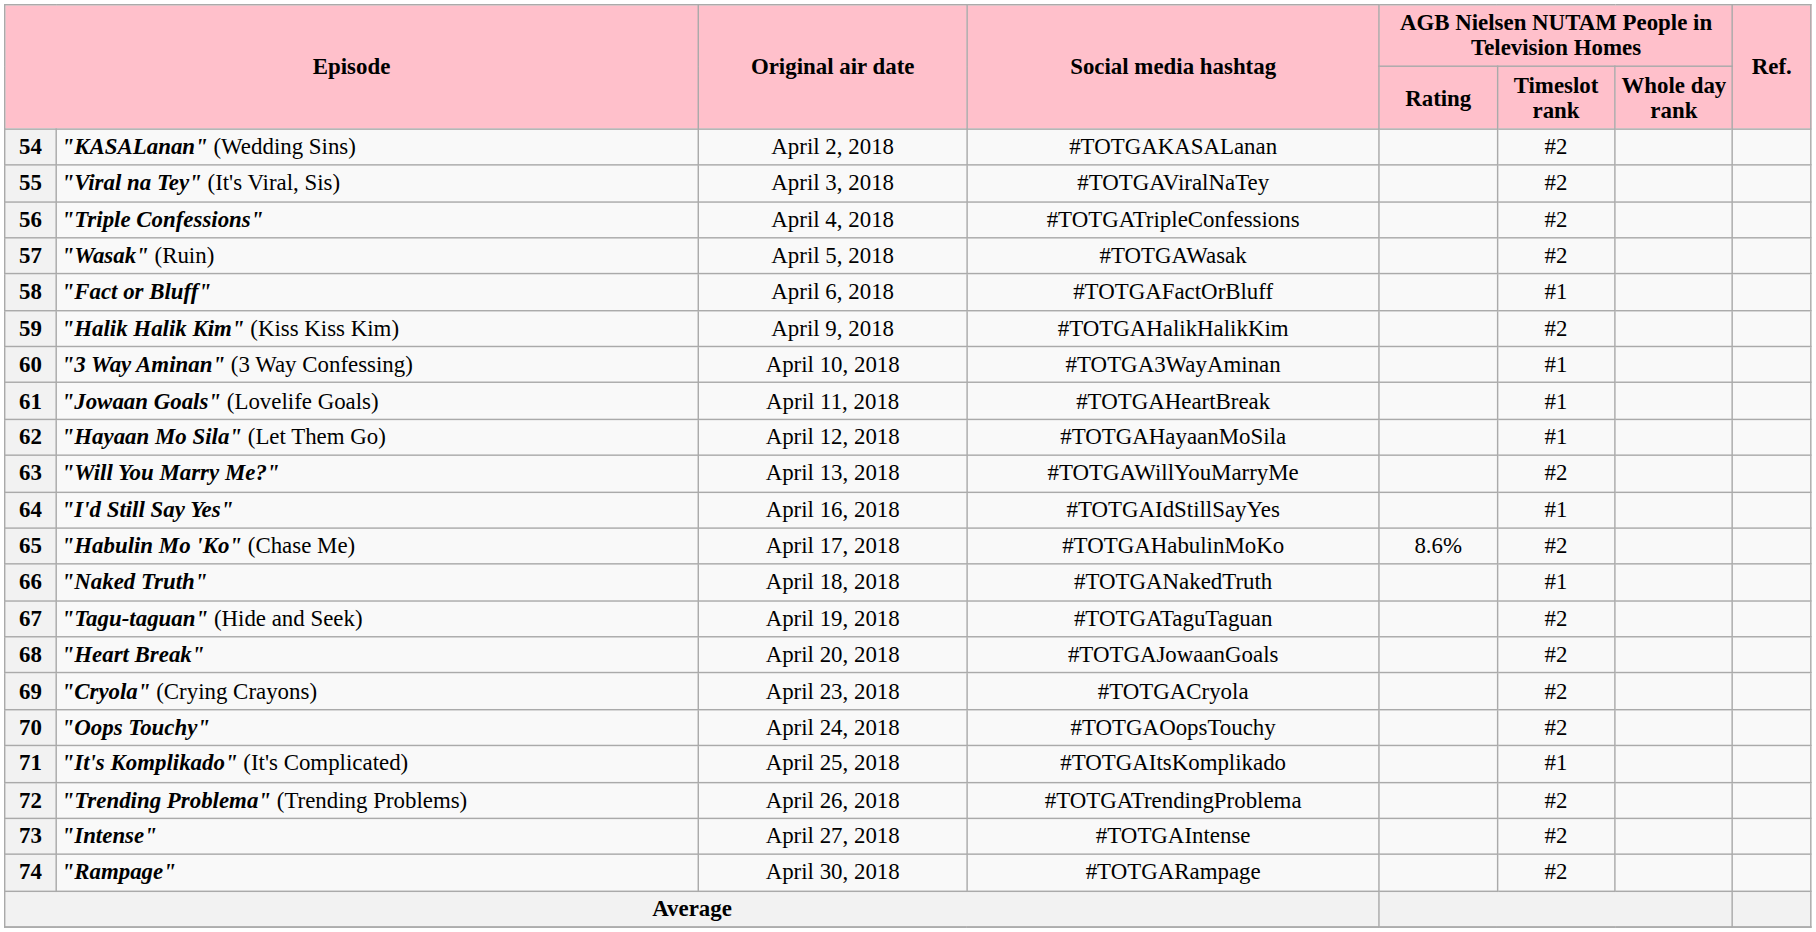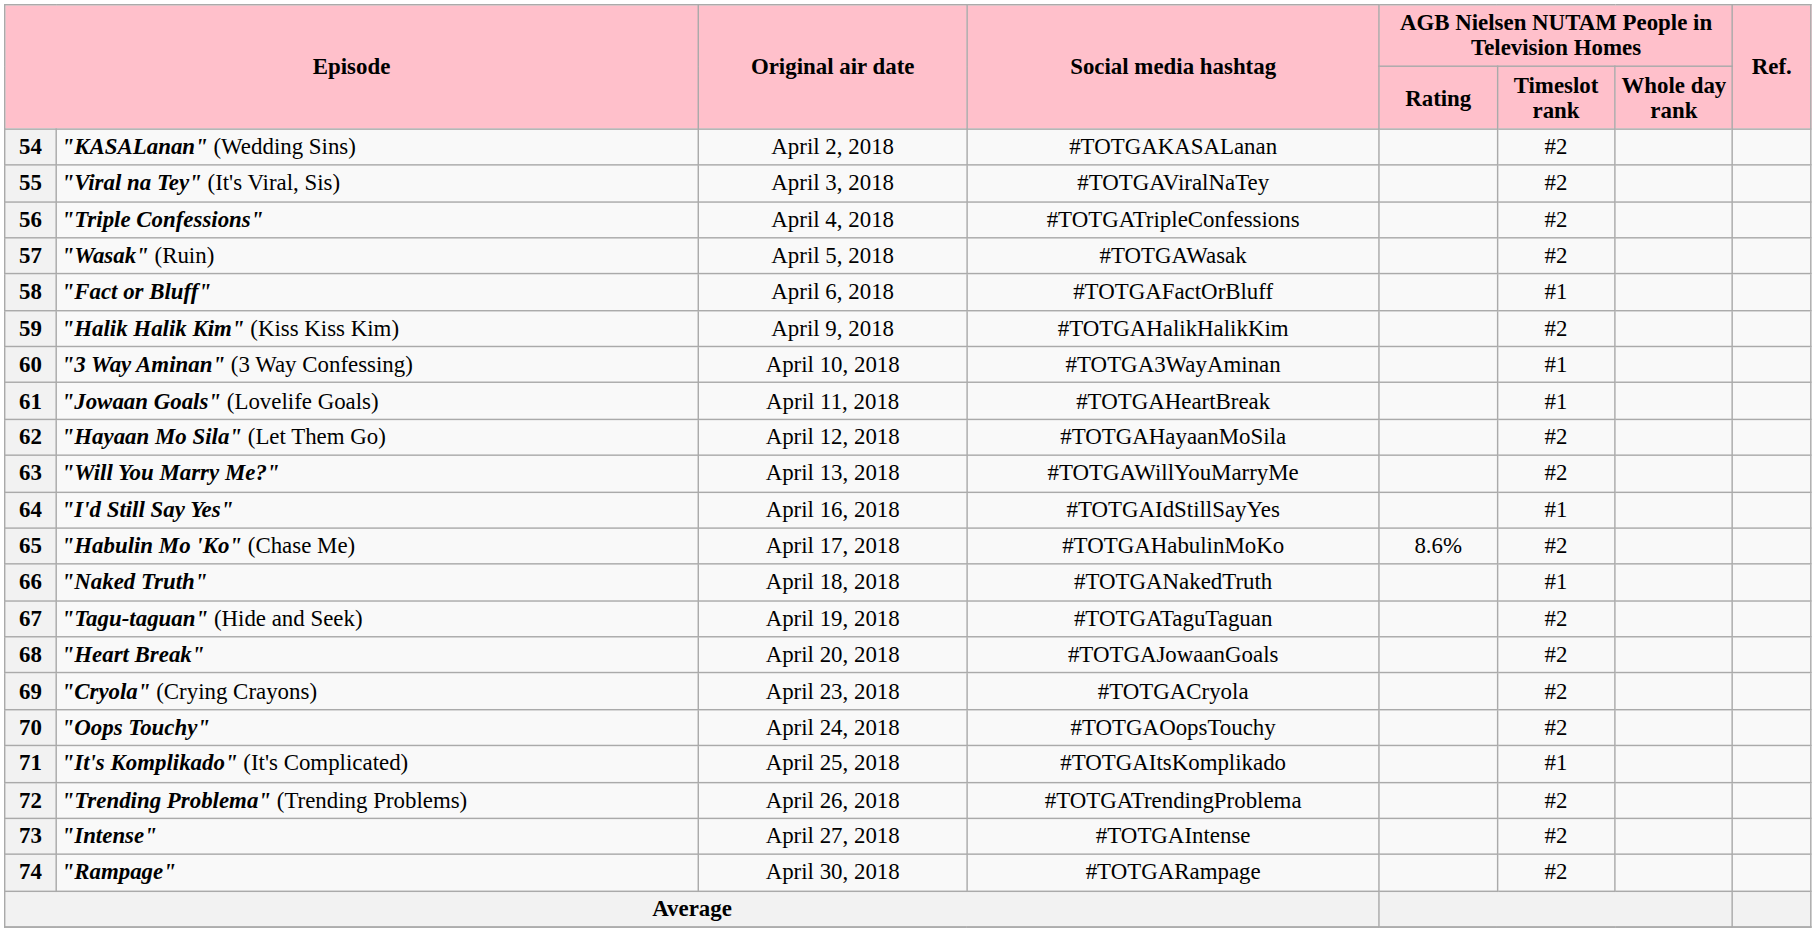(1556, 436) #1 -> (1556, 436) #2
